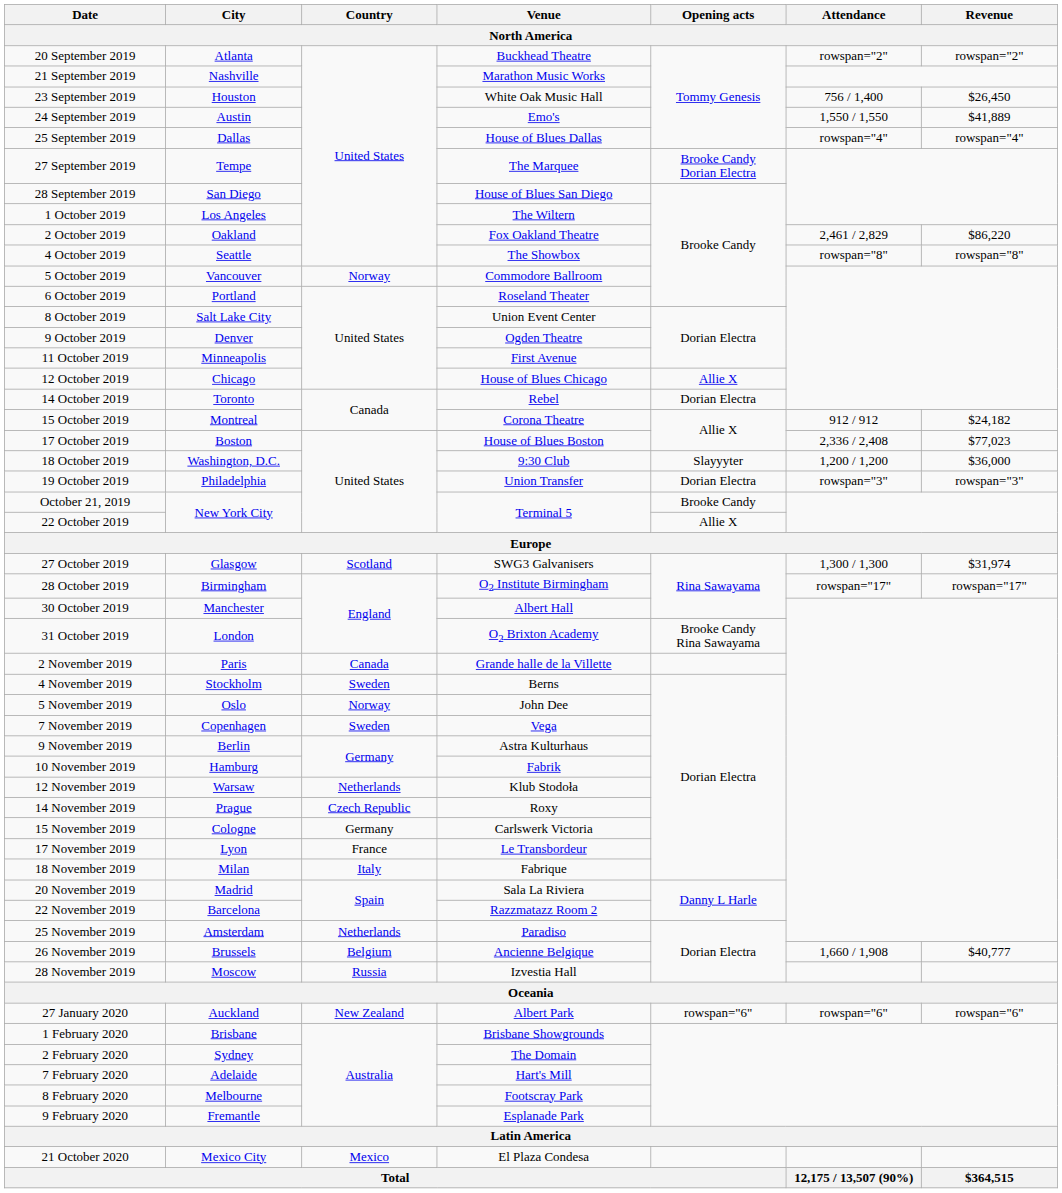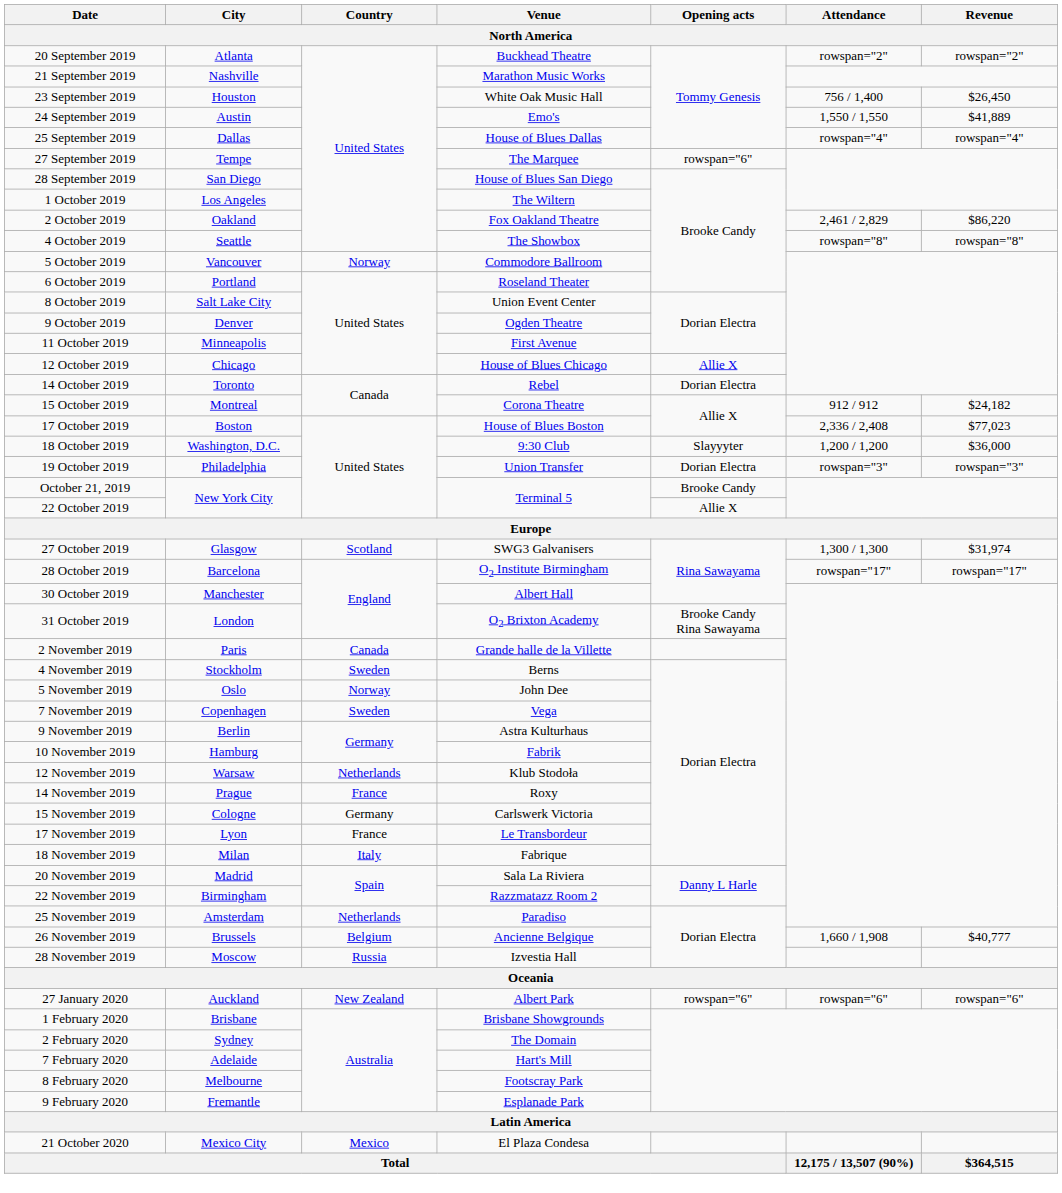(718, 165) Brooke Candy Dorian Electra -> (718, 158) rowspan="6"
(234, 586) Birmingham -> (234, 571) Barcelona
(369, 807) Czech Republic -> (369, 793) France
(234, 910) Barcelona -> (234, 896) Birmingham
